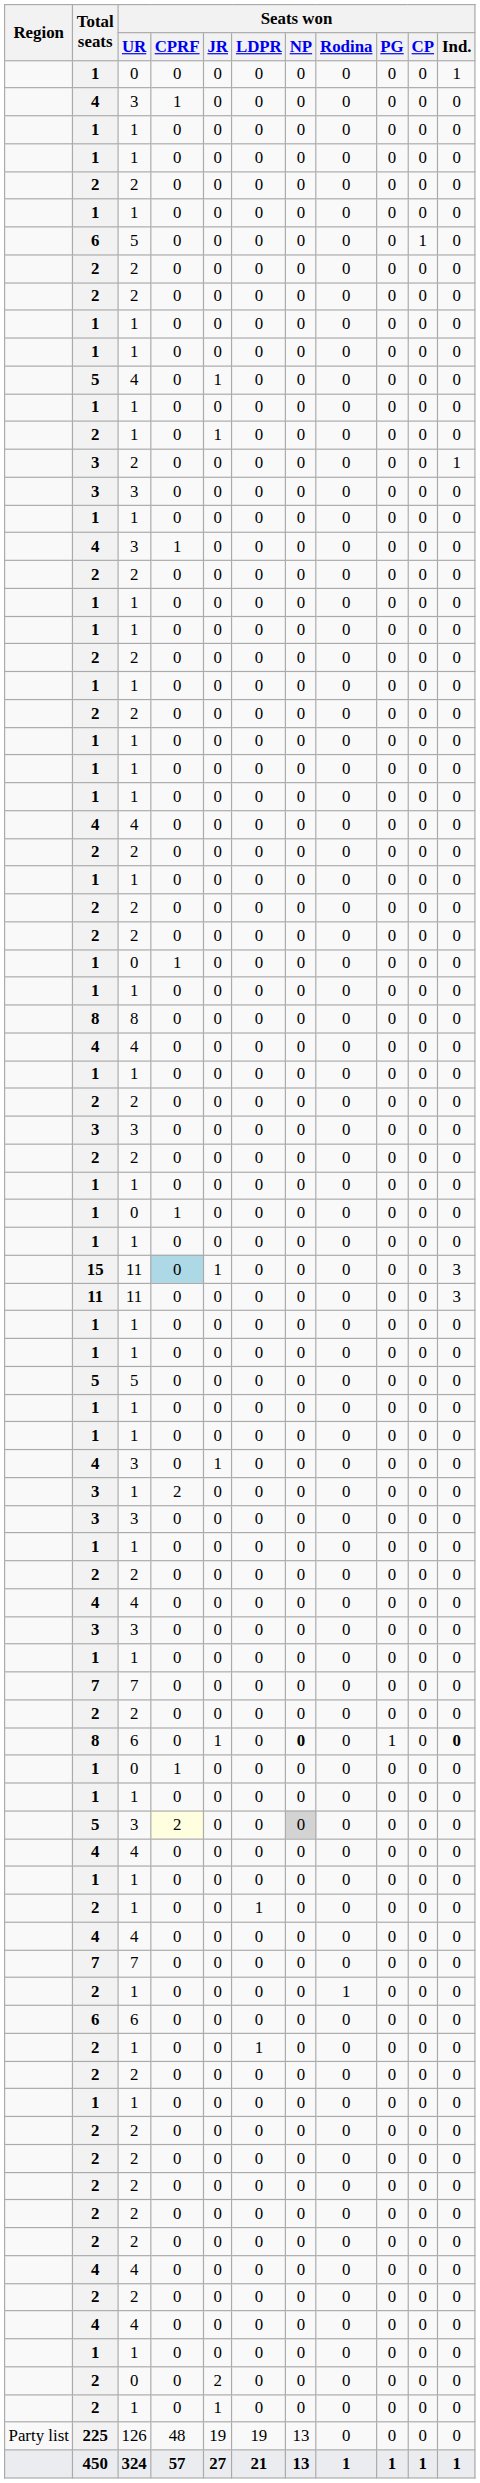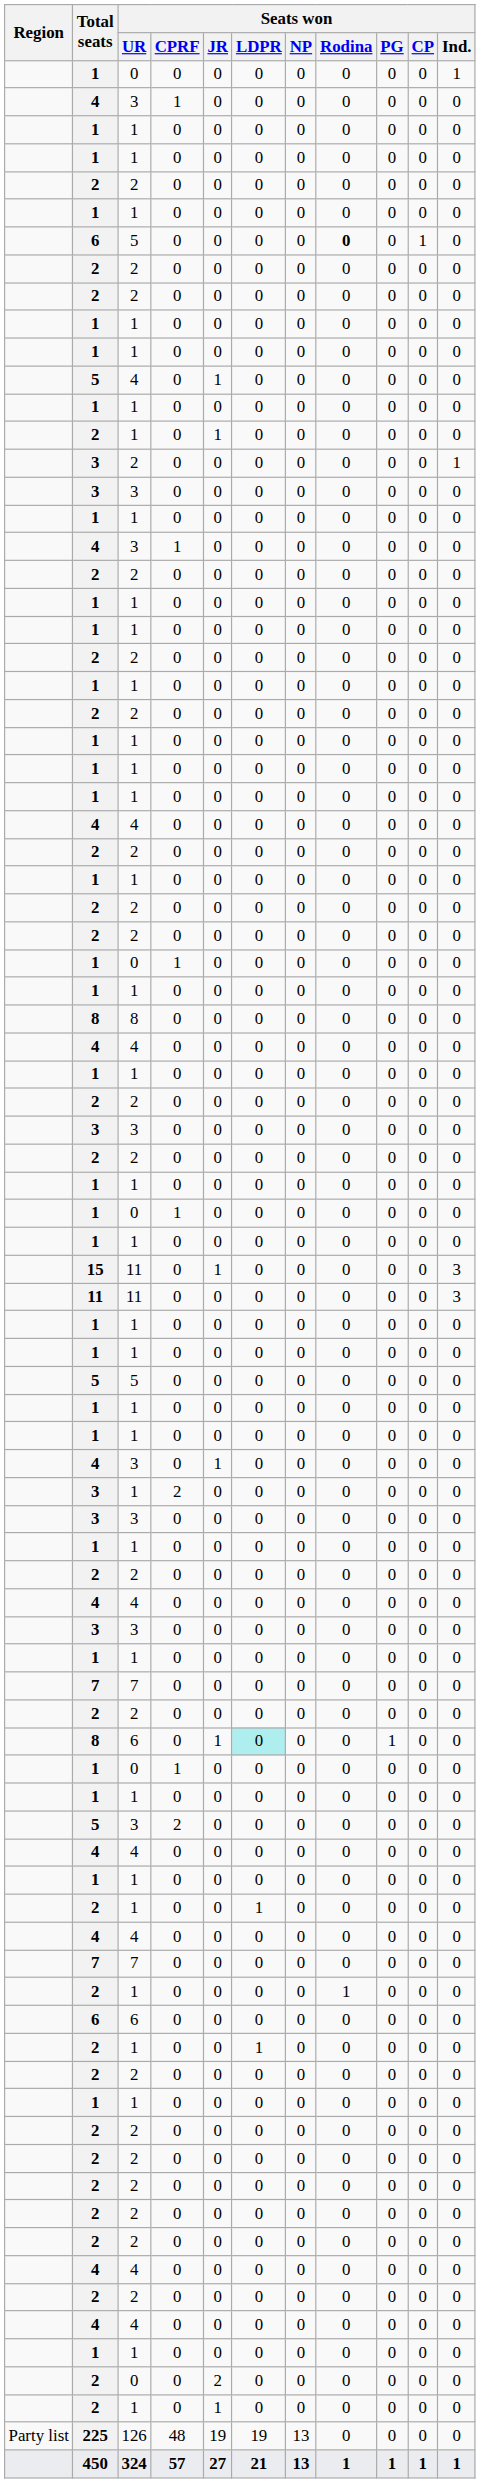(346, 241) normal -> (346, 241) bold
(177, 1269) lightblue background -> (177, 1269) no background
(259, 1741) no background -> (259, 1741) paleturquoise background
(301, 1741) bold -> (301, 1741) normal
(457, 1741) bold -> (457, 1741) normal
(177, 1824) lightyellow background -> (177, 1824) no background
(301, 1824) lightgrey background -> (301, 1824) no background
